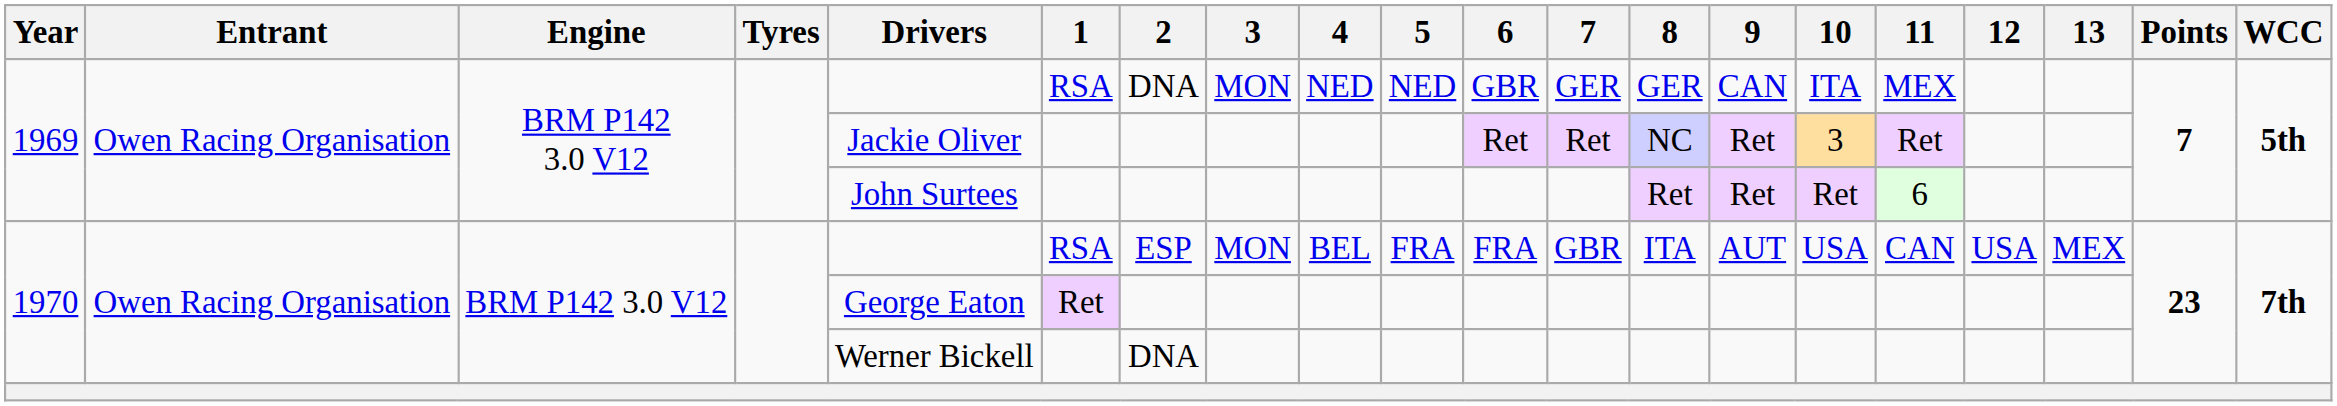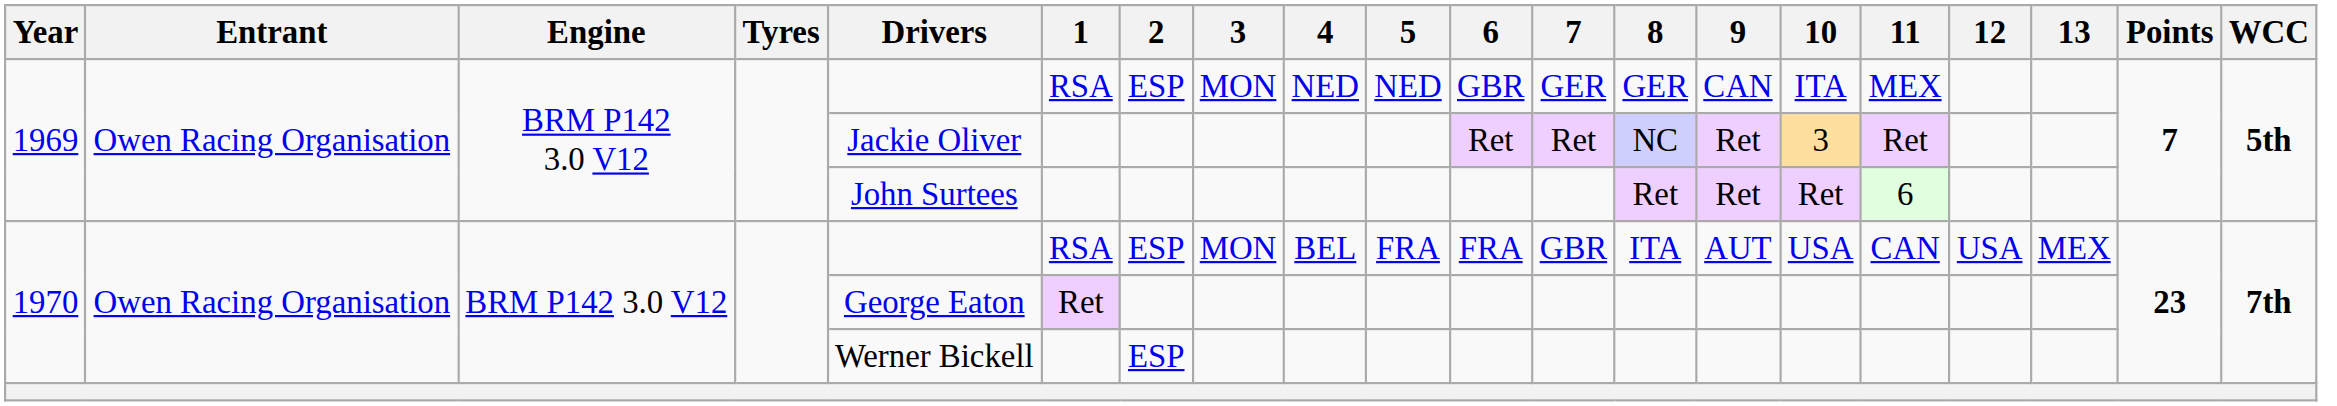(1164, 85) DNA -> (1156, 85) ESP
(1164, 356) DNA -> (1156, 356) ESP
